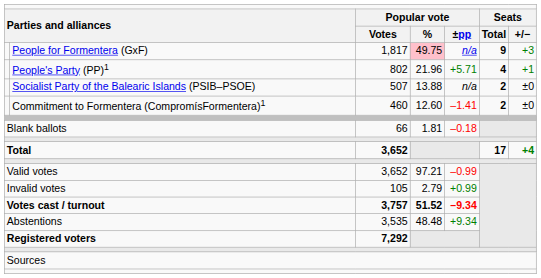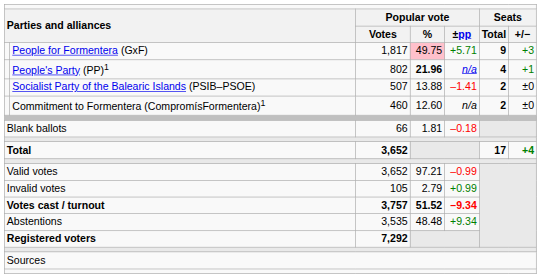(469, 51) n/a -> (463, 51) +5.71
(429, 69) normal -> (429, 69) bold
(463, 69) +5.71 -> (469, 69) n/a
(469, 87) n/a -> (464, 87) –1.41
(464, 105) –1.41 -> (469, 105) n/a
